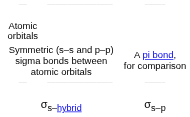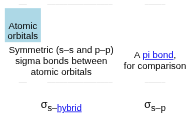(23, 31) no background -> (23, 31) lightblue background
